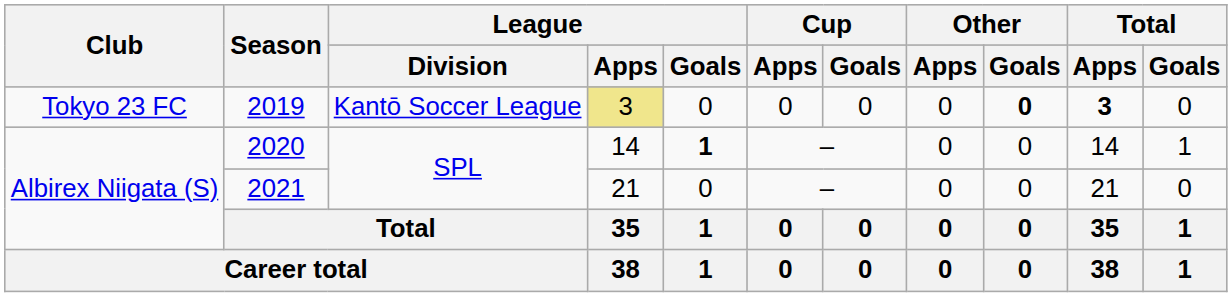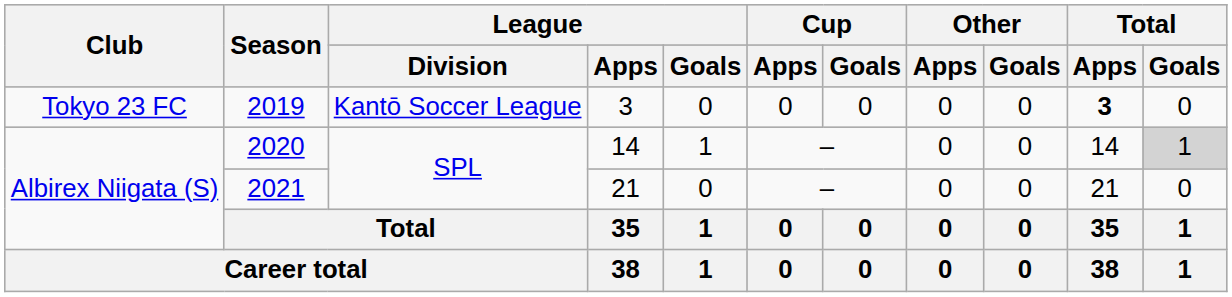(626, 106) khaki background -> (626, 106) no background
(1025, 106) bold -> (1025, 106) normal
(705, 147) bold -> (705, 147) normal
(1185, 147) no background -> (1185, 147) lightgrey background
